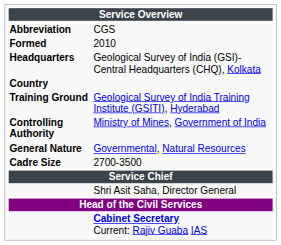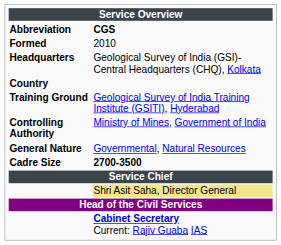(104, 30) normal -> (104, 30) bold
(118, 163) normal -> (118, 163) bold
(165, 191) no background -> (165, 191) khaki background
